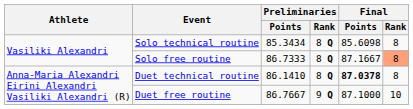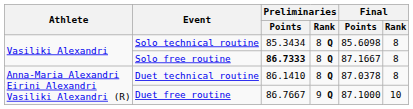(286, 58) normal -> (286, 58) bold
(396, 58) lightsalmon background -> (396, 58) no background
(361, 76) bold -> (361, 76) normal
